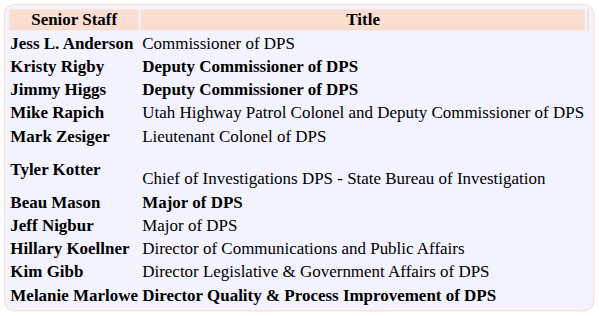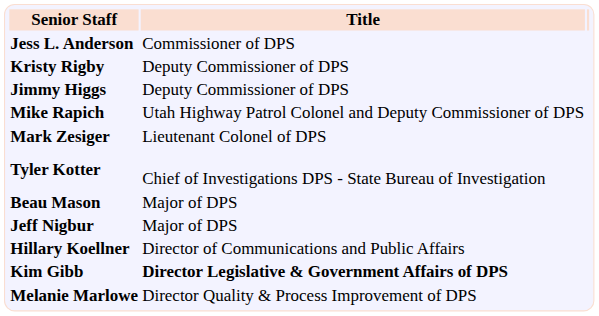(250, 66) bold -> (246, 66) normal
(250, 89) bold -> (246, 89) normal
(192, 202) bold -> (190, 202) normal
(316, 272) normal -> (325, 272) bold
(319, 295) bold -> (309, 295) normal
